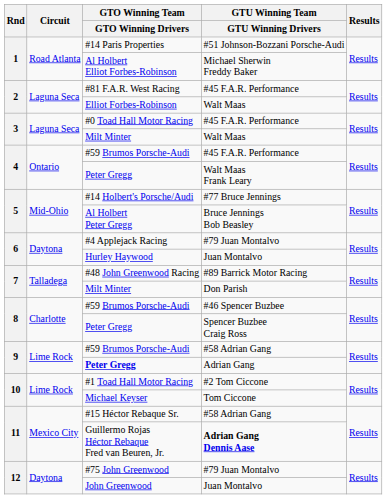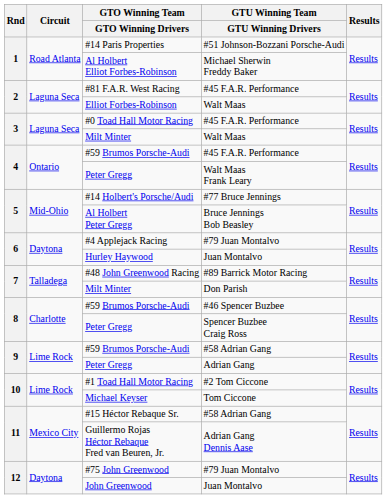(110, 366) bold -> (109, 366) normal
(231, 442) bold -> (229, 442) normal
